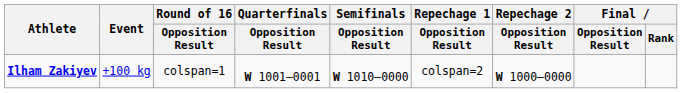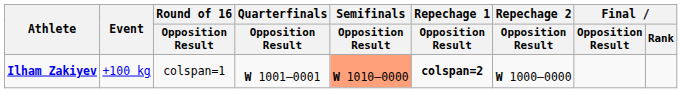(371, 78) no background -> (371, 78) lightsalmon background
(452, 71) normal -> (452, 71) bold
